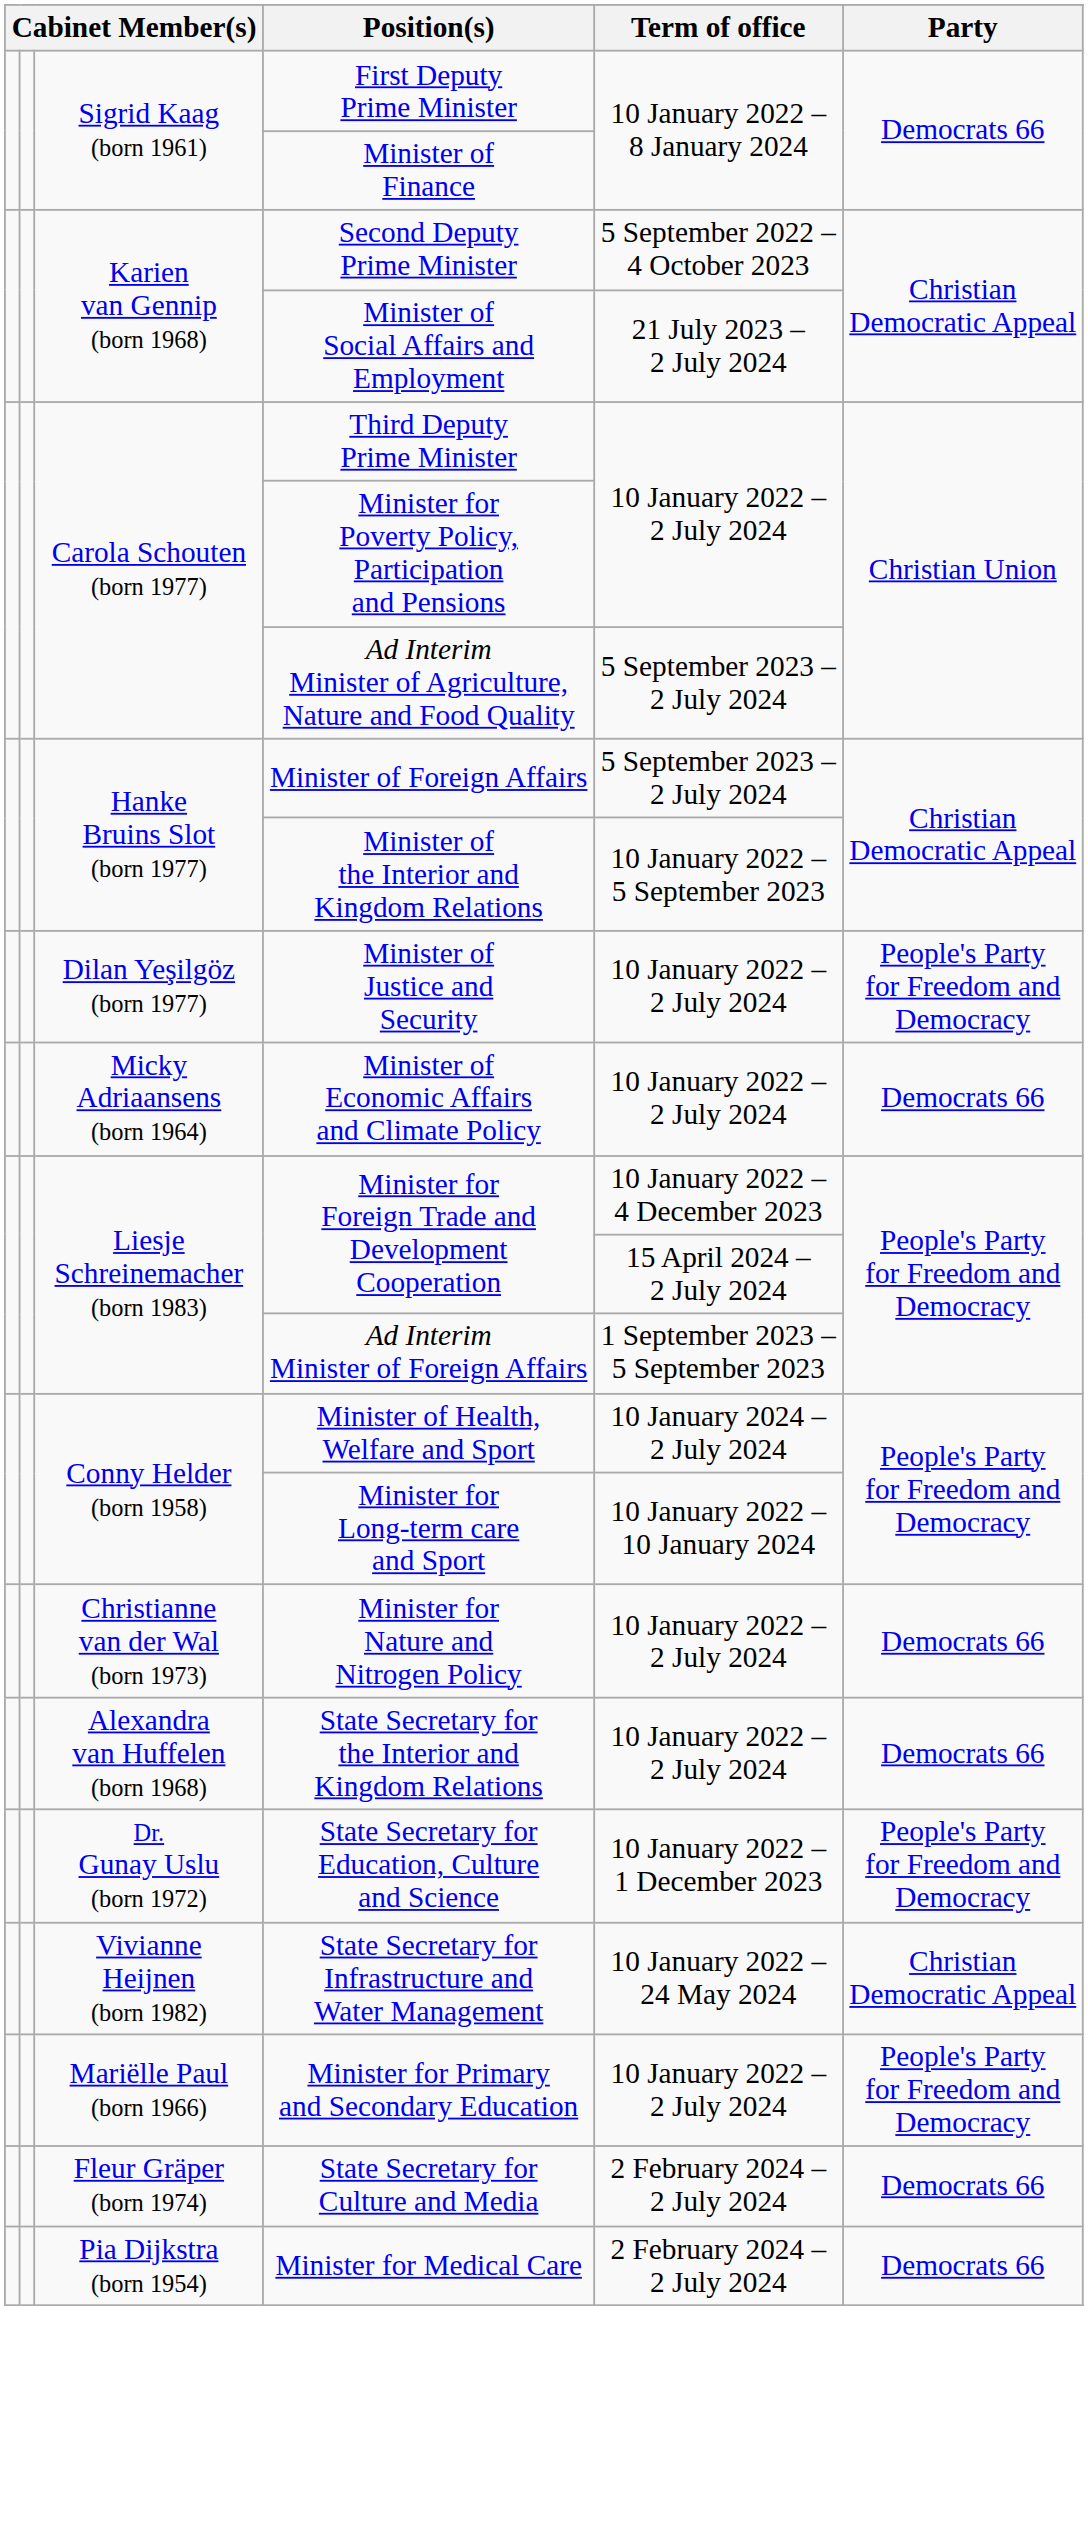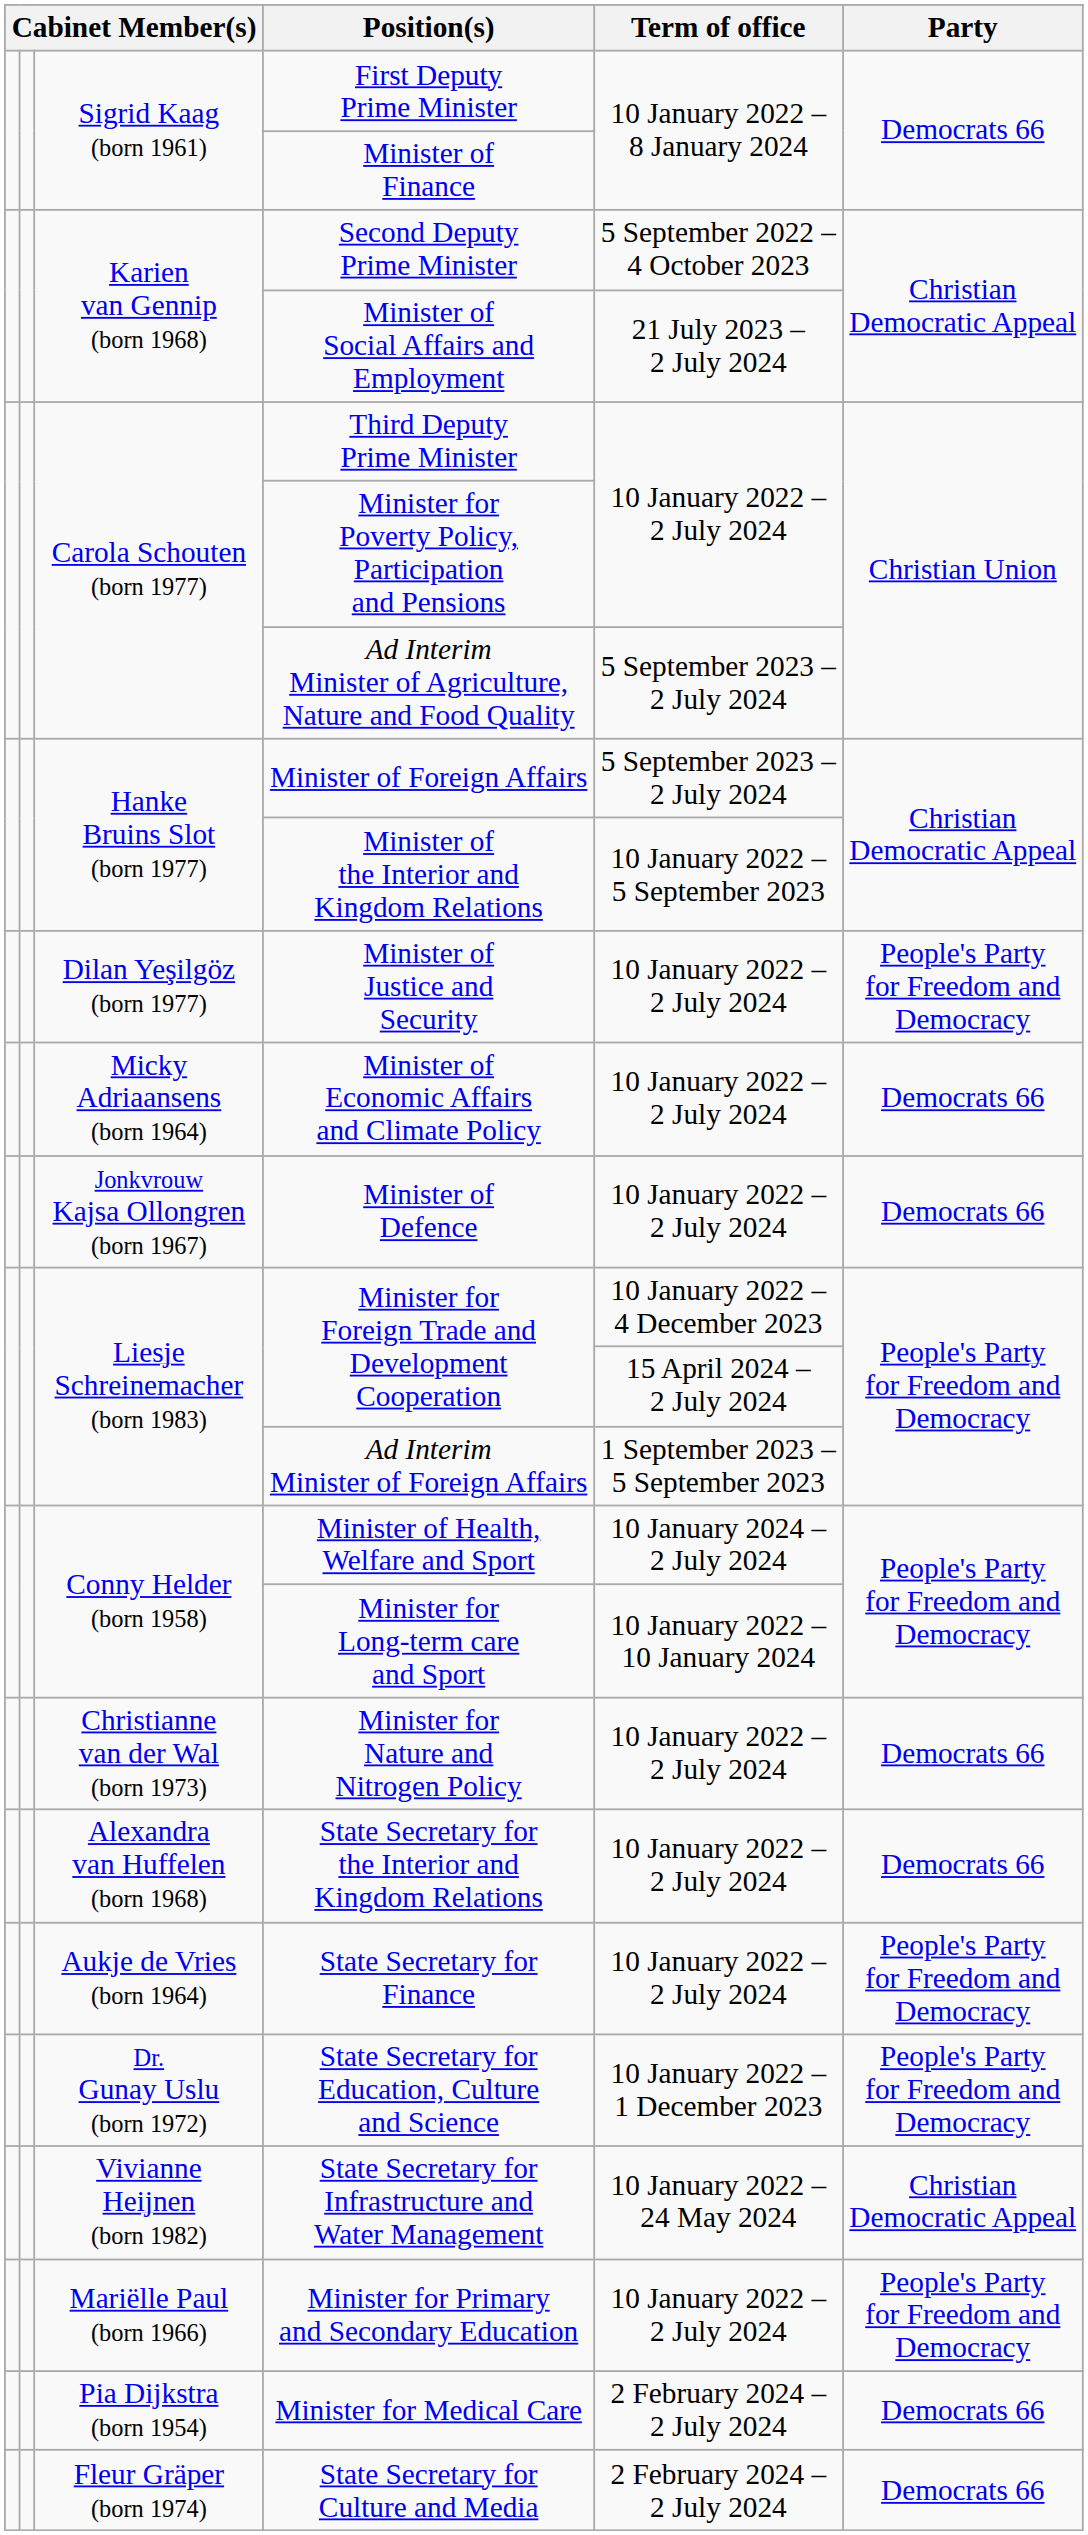+ row: (149, 1212)
+ row: (149, 1977)
rows swapped: (149, 2265) <-> (149, 2185)
